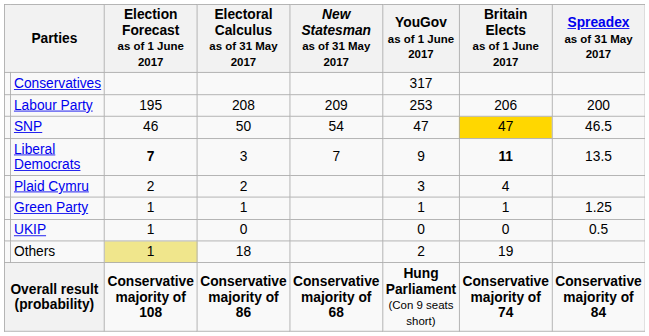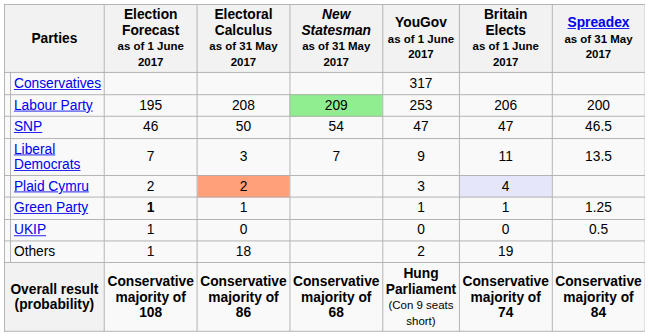(336, 105) no background -> (336, 105) lightgreen background
(506, 127) gold background -> (506, 127) no background
(151, 156) bold -> (151, 156) normal
(506, 156) bold -> (506, 156) normal
(243, 186) no background -> (243, 186) lightsalmon background
(506, 186) no background -> (506, 186) lavender background
(151, 208) normal -> (151, 208) bold
(151, 251) khaki background -> (151, 251) no background
